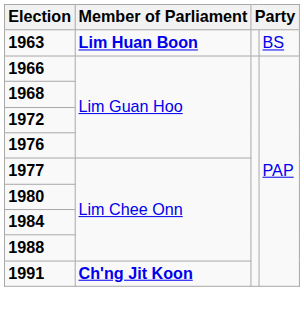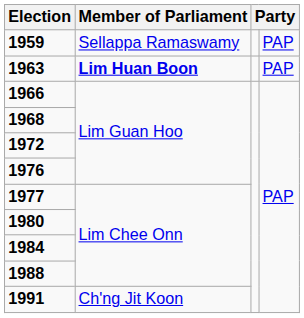+ row: (26, 42)
(273, 42) BS -> (278, 68) PAP
(136, 273) bold -> (131, 299) normal
